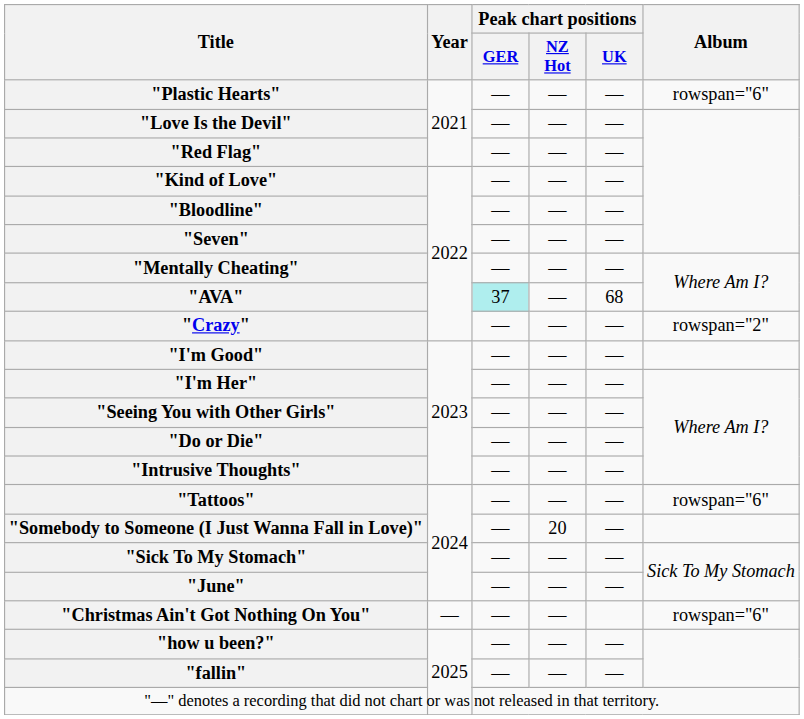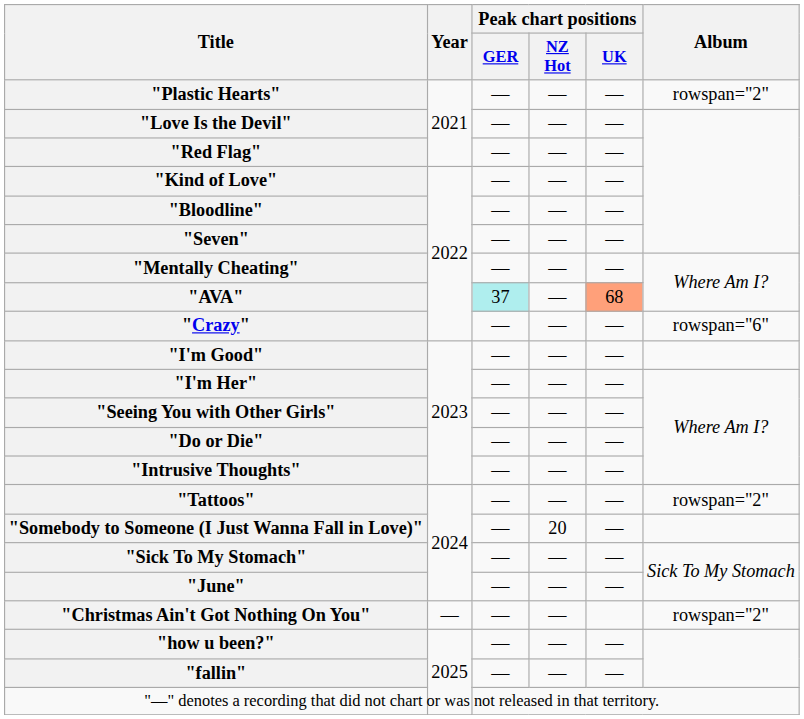(721, 94) rowspan="6" -> (721, 94) rowspan="2"
(614, 296) no background -> (614, 296) lightsalmon background
(721, 325) rowspan="2" -> (721, 325) rowspan="6"
(721, 499) rowspan="6" -> (721, 499) rowspan="2"
(721, 615) rowspan="6" -> (721, 615) rowspan="2"
